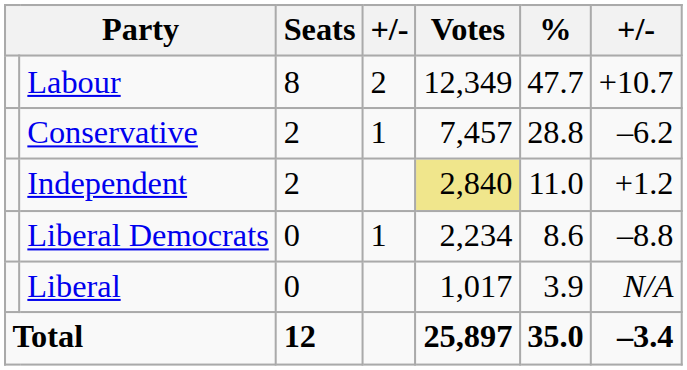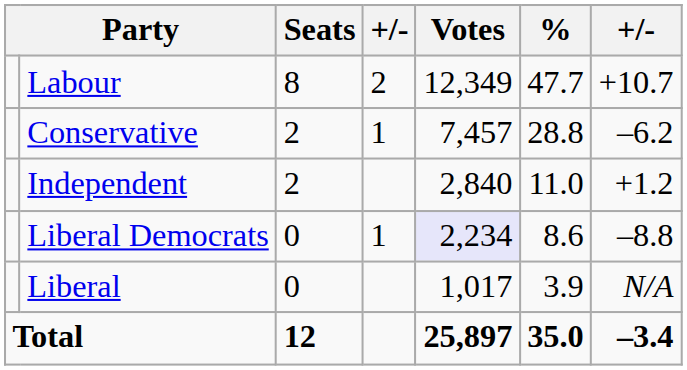(476, 183) khaki background -> (476, 183) no background
(476, 235) no background -> (476, 235) lavender background
